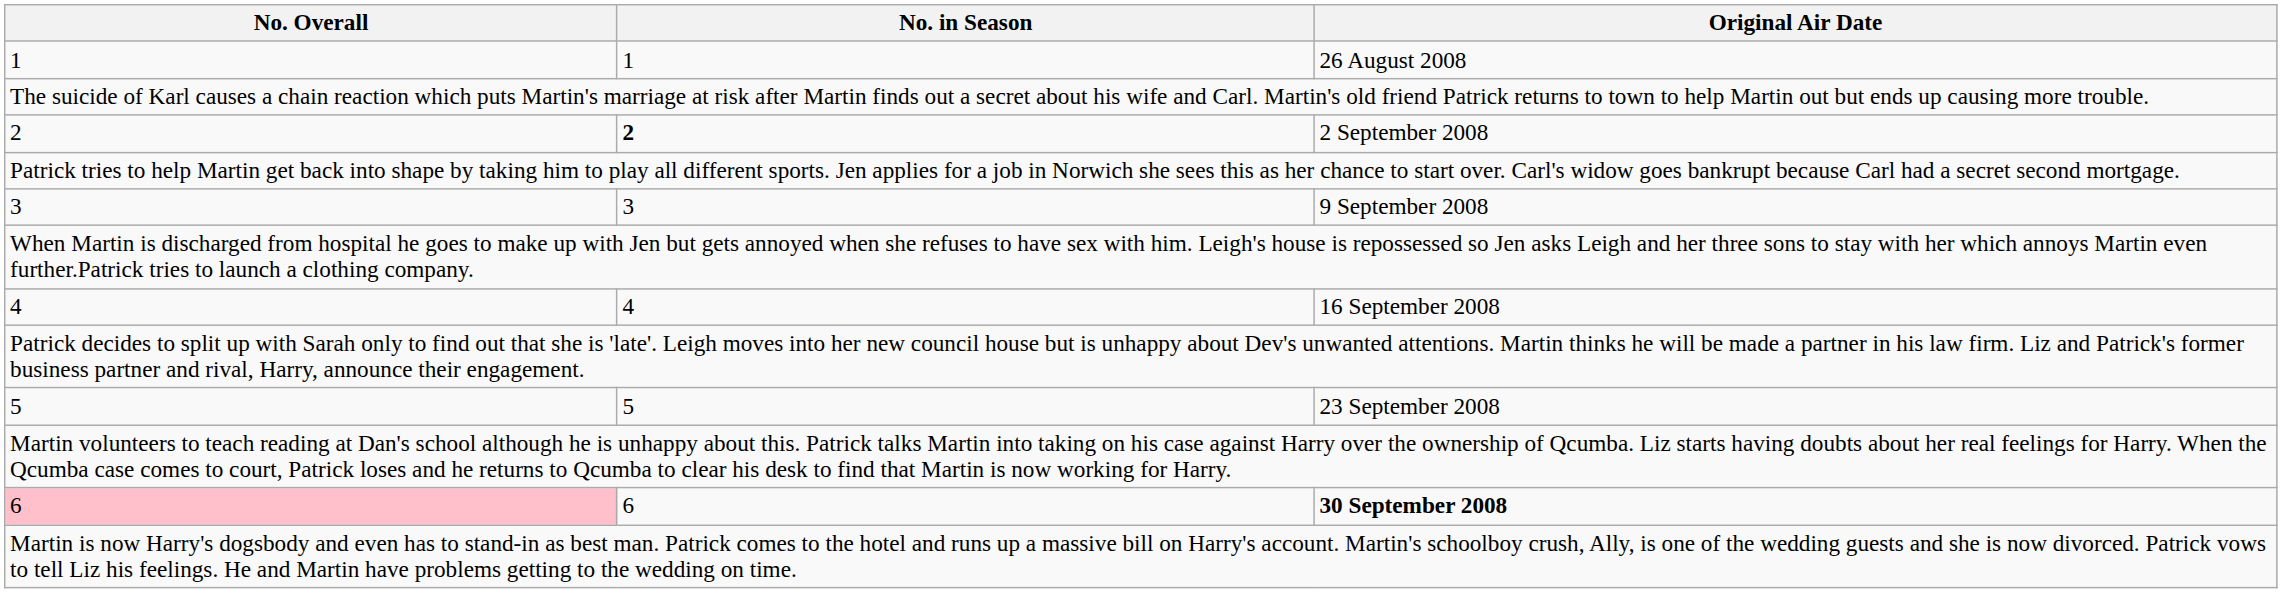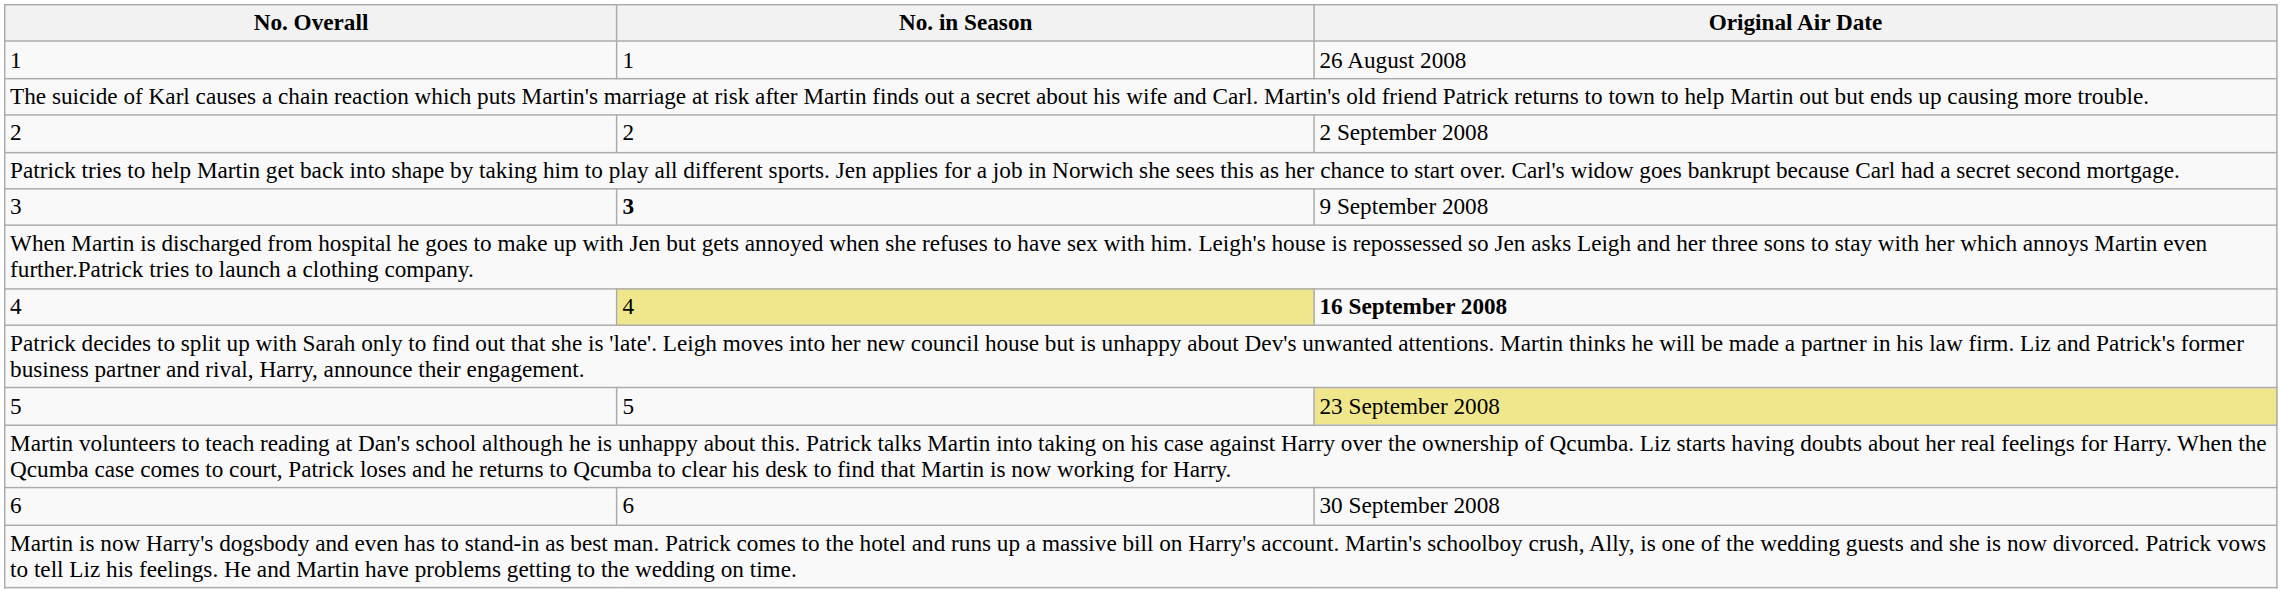(628, 133) bold -> (628, 133) normal
(628, 206) normal -> (628, 206) bold
(628, 306) no background -> (628, 306) khaki background
(1410, 306) normal -> (1413, 306) bold
(1410, 406) no background -> (1410, 406) khaki background
(16, 505) pink background -> (16, 505) no background
(1413, 505) bold -> (1410, 505) normal
